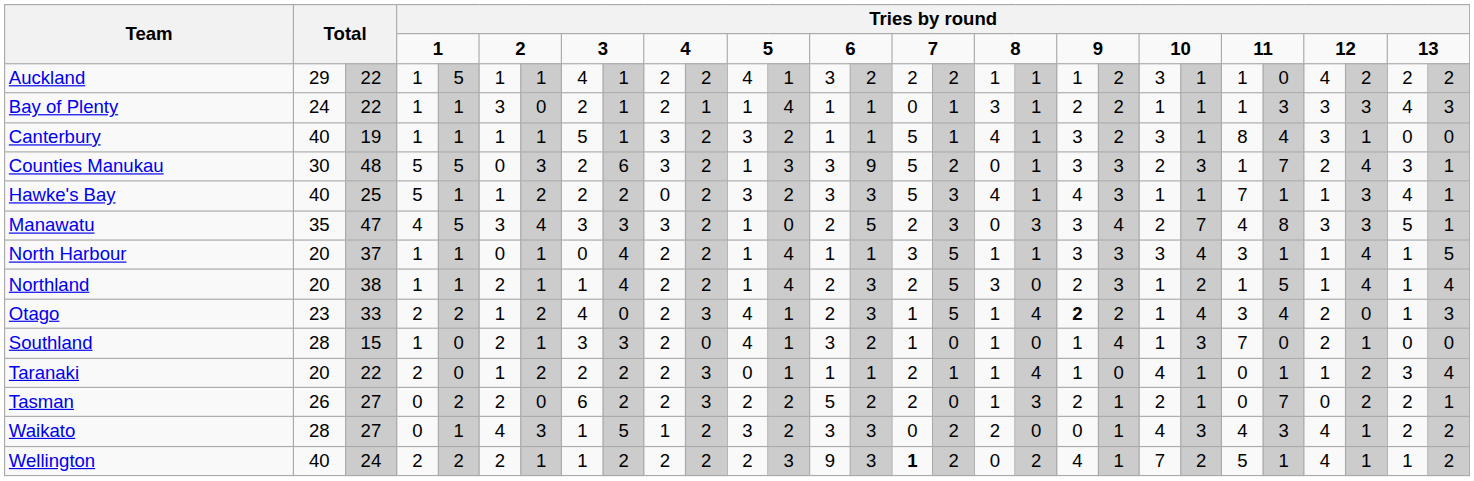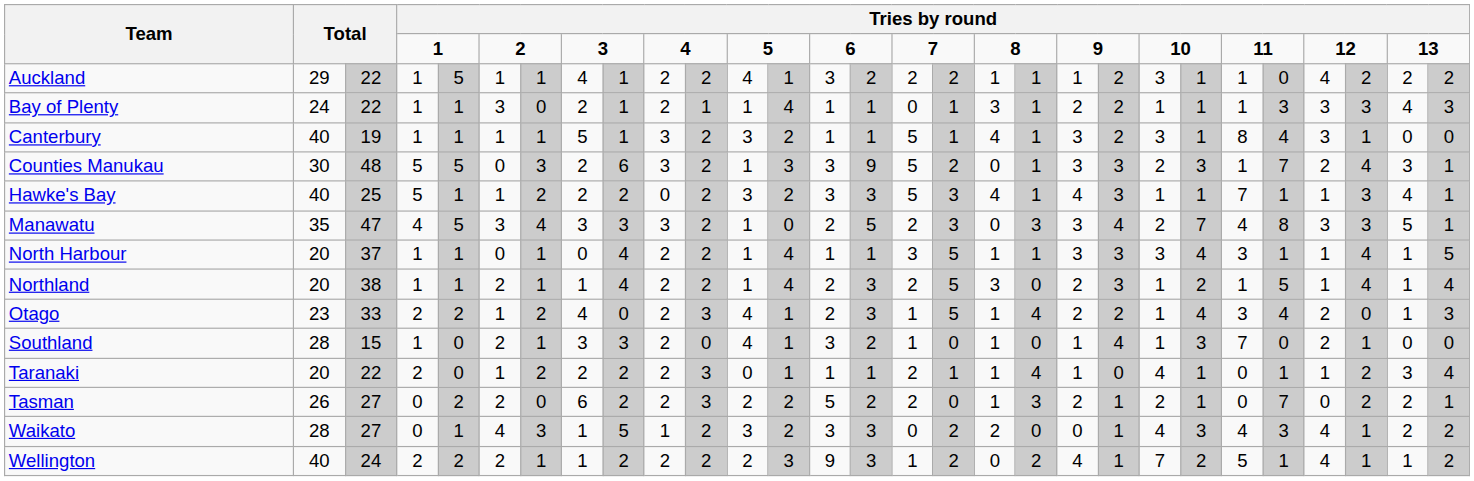(1077, 313) bold -> (1077, 313) normal
(912, 460) bold -> (912, 460) normal
